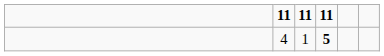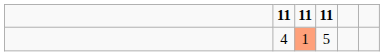(305, 39) no background -> (305, 39) lightsalmon background
(326, 39) bold -> (326, 39) normal
